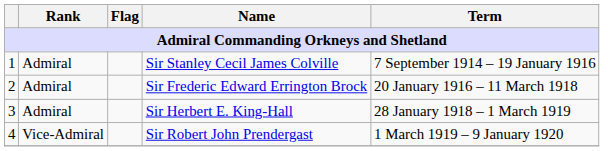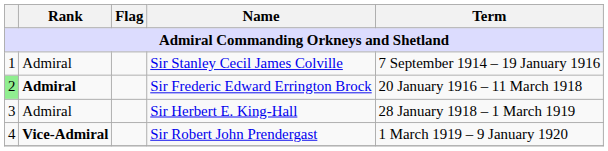(12, 87) no background -> (12, 87) lightgreen background
(47, 87) normal -> (49, 87) bold
(63, 134) normal -> (65, 134) bold
